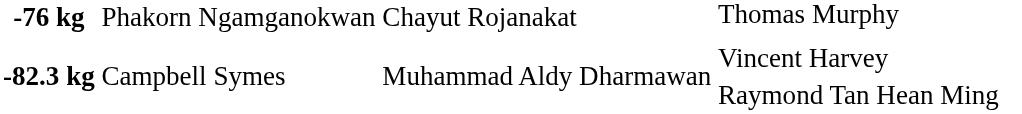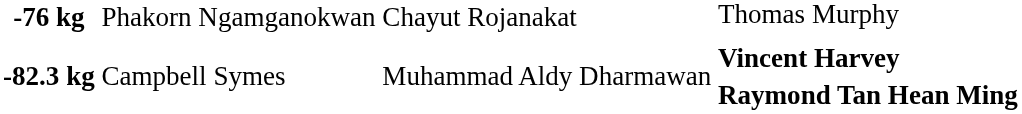(803, 57) normal -> (809, 57) bold
(858, 95) normal -> (868, 95) bold
